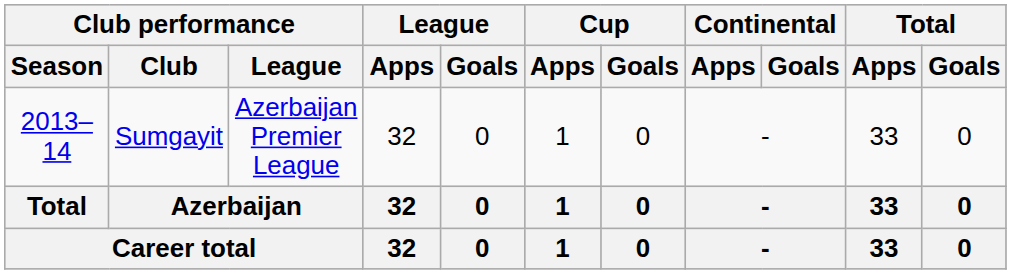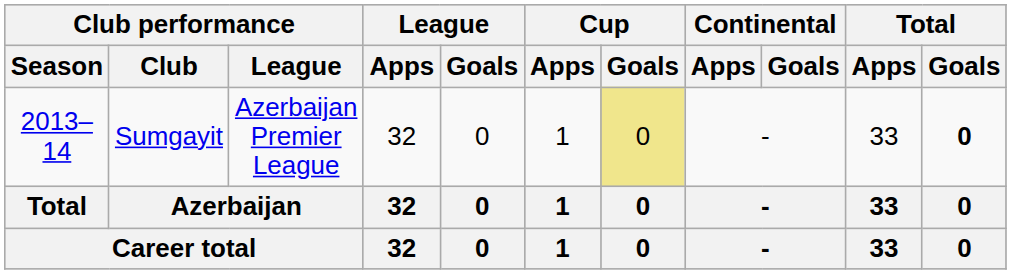(643, 136) no background -> (643, 136) khaki background
(964, 136) normal -> (964, 136) bold
